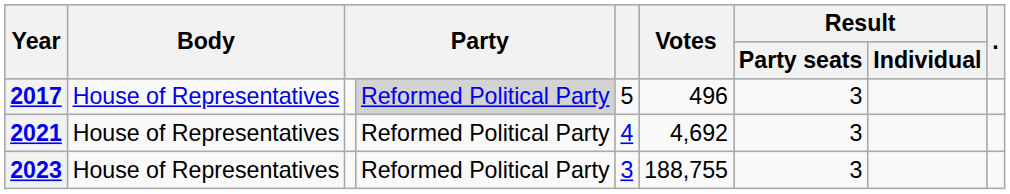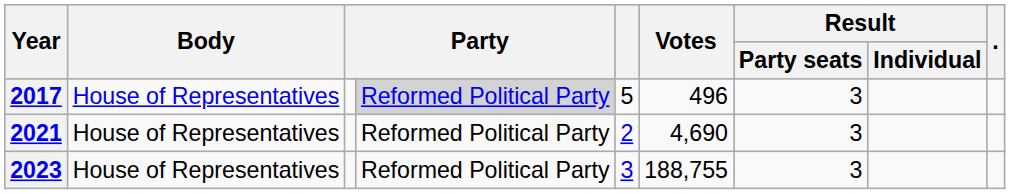(627, 133) 4 -> (627, 133) 2
(699, 133) 4,692 -> (699, 133) 4,690
